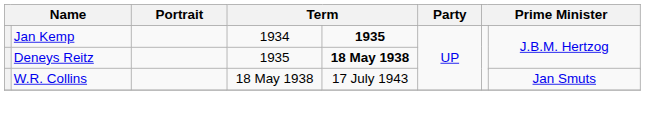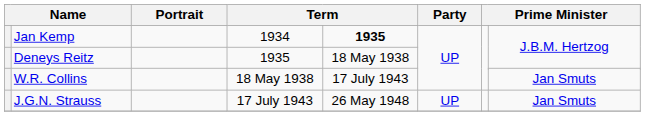(370, 57) bold -> (370, 57) normal
+ row: (58, 100)
